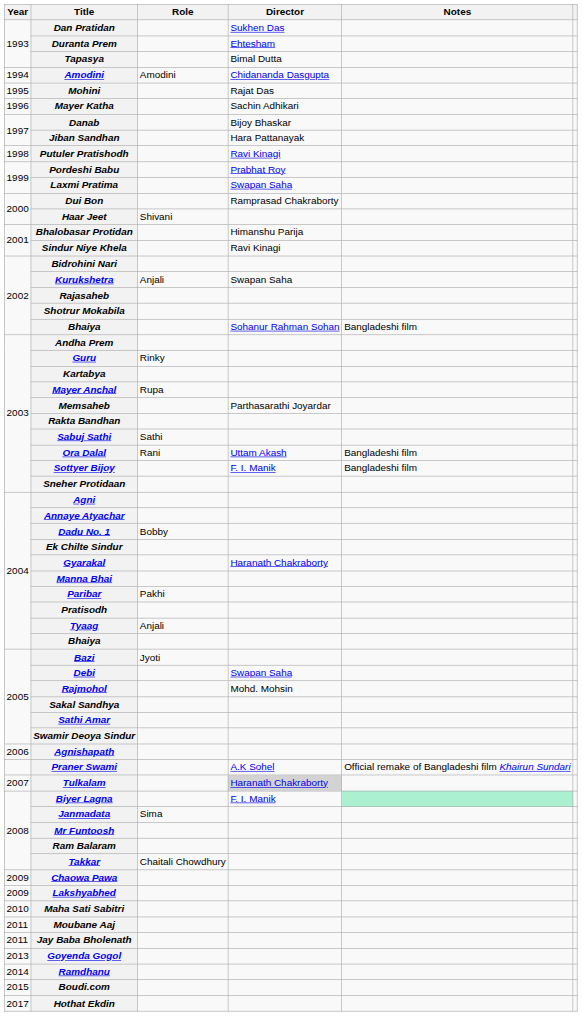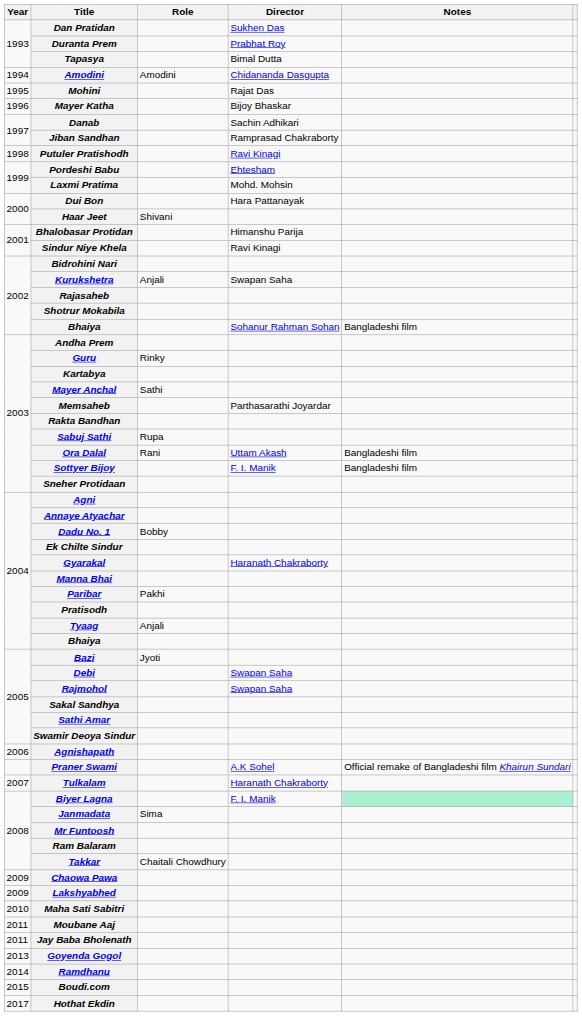(253, 43) Ehtesham -> (258, 43) Prabhat Roy
(265, 106) Sachin Adhikari -> (261, 106) Bijoy Bhaskar
(261, 122) Bijoy Bhaskar -> (265, 122) Sachin Adhikari
(267, 138) Hara Pattanayak -> (284, 138) Ramprasad Chakraborty
(258, 169) Prabhat Roy -> (253, 169) Ehtesham
(261, 185) Swapan Saha -> (262, 185) Mohd. Mohsin
(284, 201) Ramprasad Chakraborty -> (267, 201) Hara Pattanayak
(152, 389) Rupa -> (151, 389) Sathi
(151, 437) Sathi -> (152, 437) Rupa
(262, 688) Mohd. Mohsin -> (261, 688) Swapan Saha
(279, 783) lightgrey background -> (279, 783) no background
